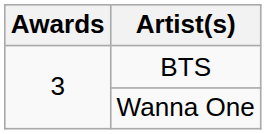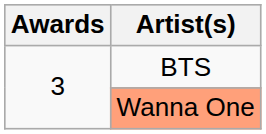(186, 107) no background -> (186, 107) lightsalmon background
